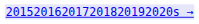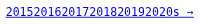(100, 12) lavender background -> (100, 12) no background
